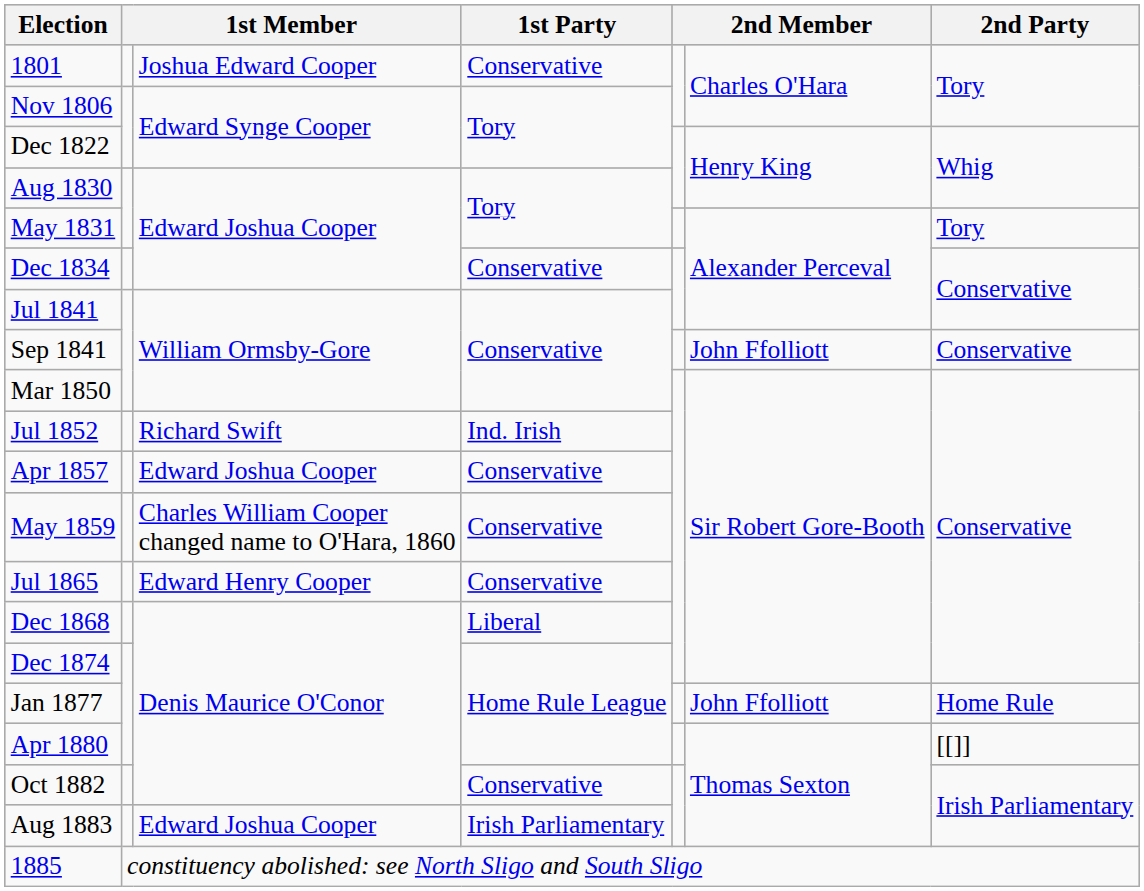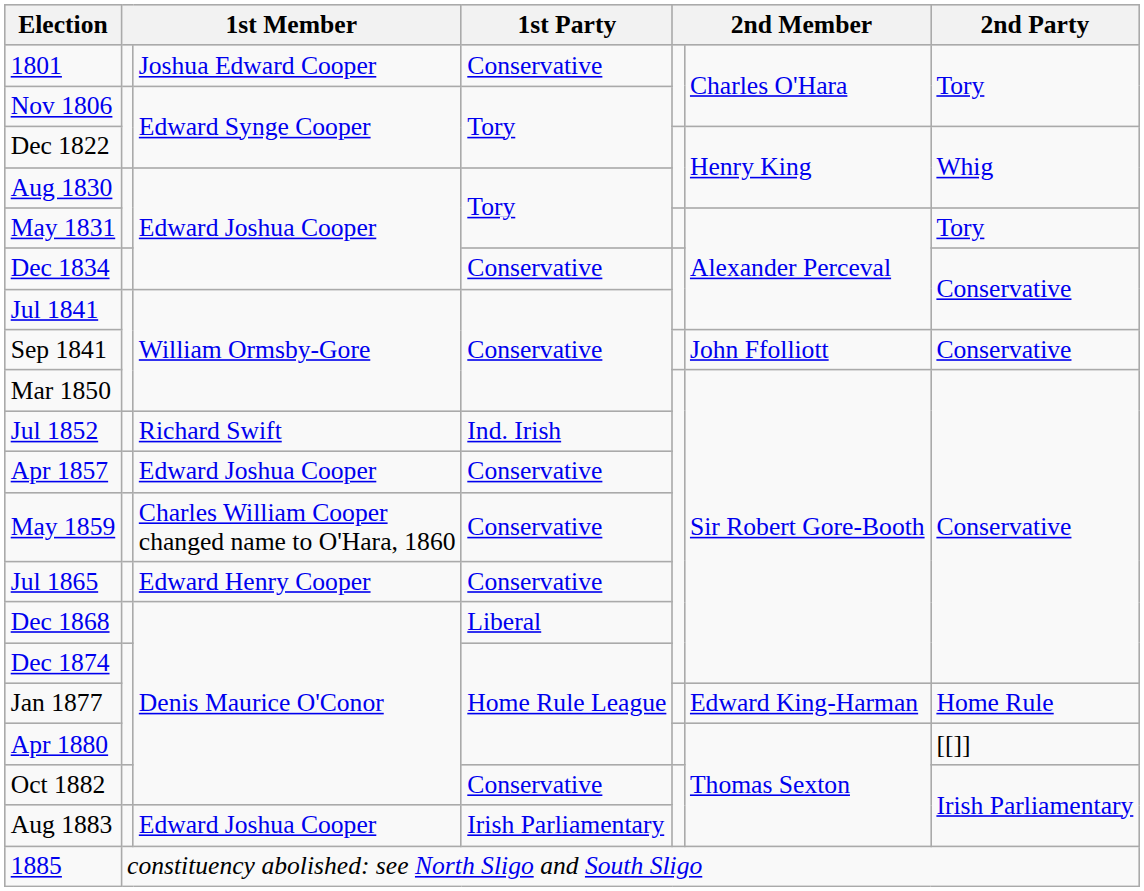(759, 703) John Ffolliott -> (804, 703) Edward King-Harman
